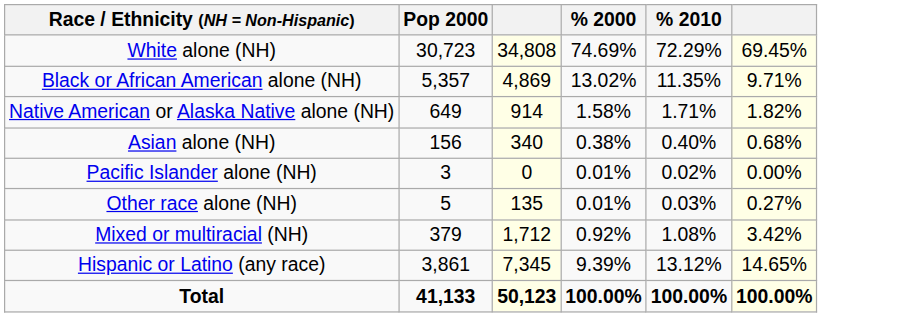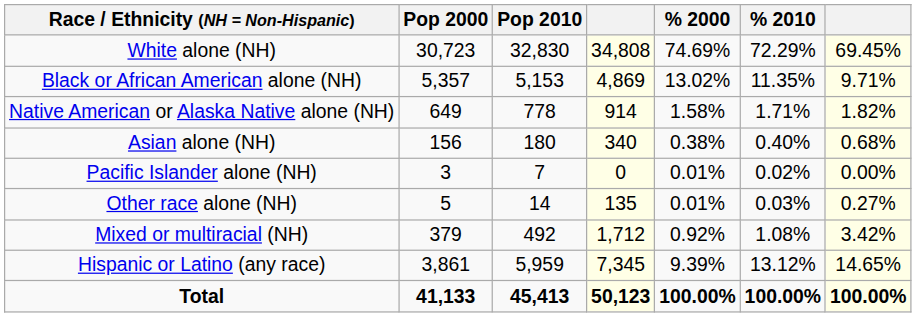+ column: (540, 19)
